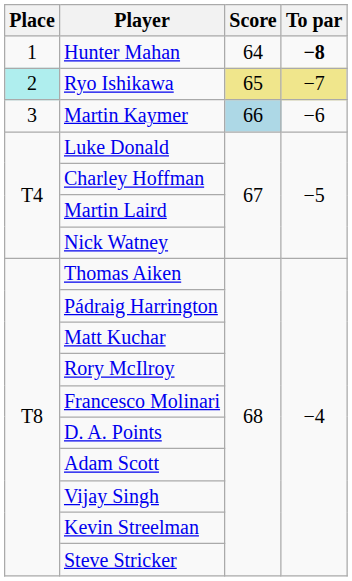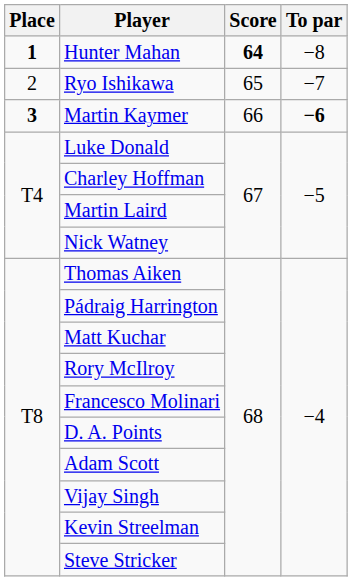(32, 52) normal -> (32, 52) bold
(253, 52) normal -> (253, 52) bold
(314, 52) bold -> (314, 52) normal
(32, 83) paleturquoise background -> (32, 83) no background
(253, 83) khaki background -> (253, 83) no background
(314, 83) khaki background -> (314, 83) no background
(32, 115) normal -> (32, 115) bold
(253, 115) lightblue background -> (253, 115) no background
(314, 115) normal -> (314, 115) bold
